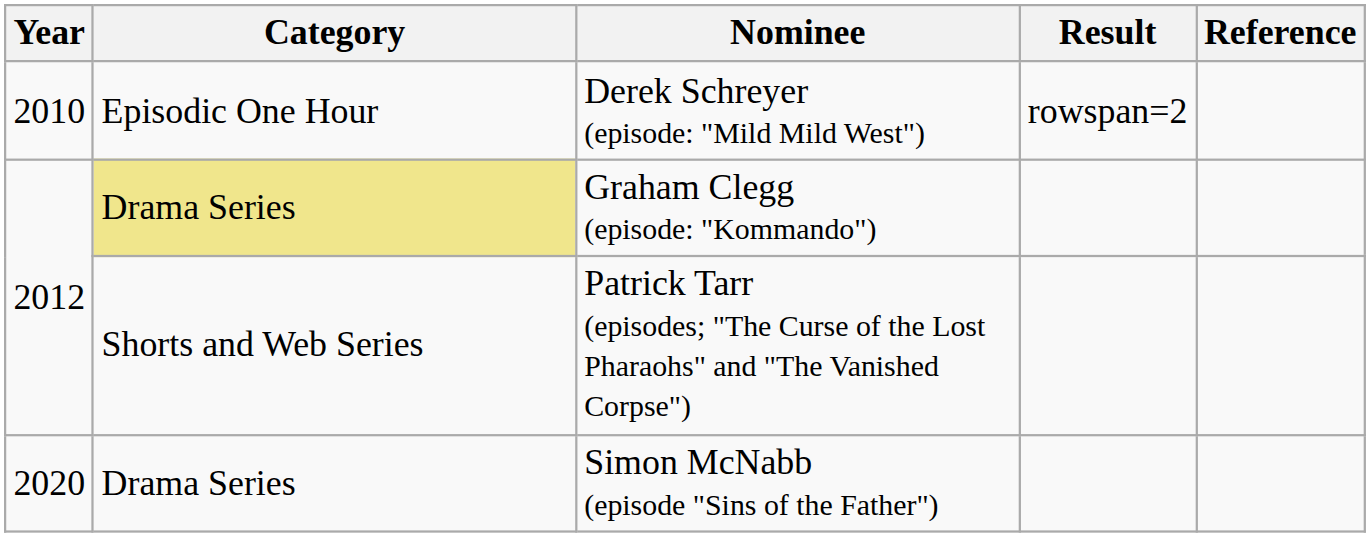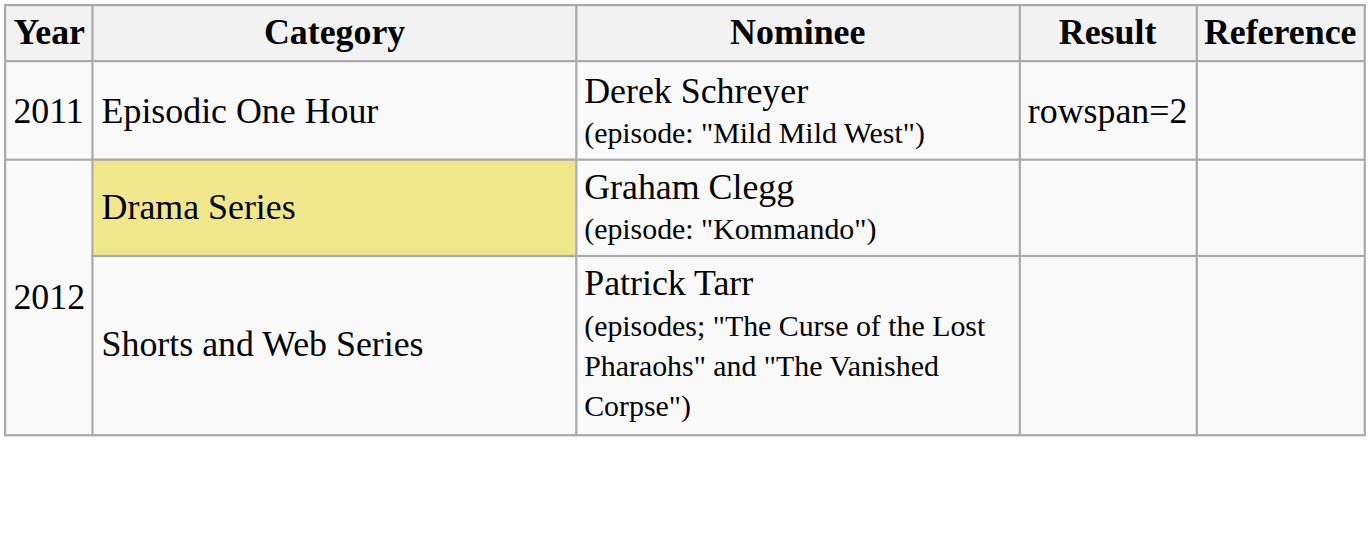(49, 109) 2010 -> (49, 109) 2011
- row: (761, 482)
